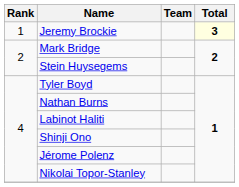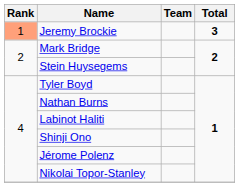(21, 31) no background -> (21, 31) lightsalmon background
(215, 31) lightyellow background -> (215, 31) no background
